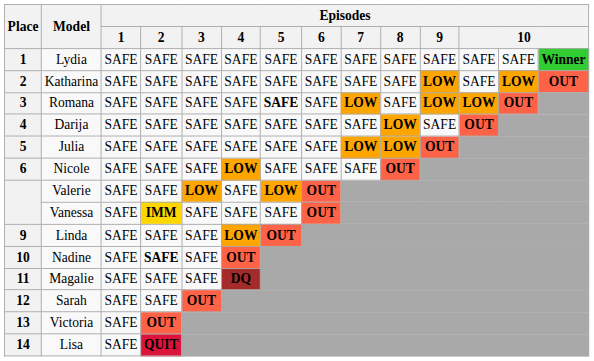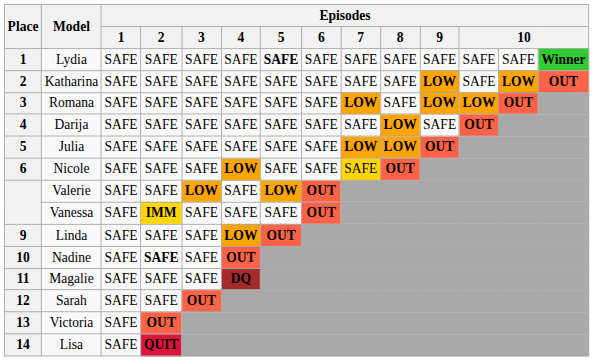(281, 59) normal -> (281, 59) bold
(281, 103) bold -> (281, 103) normal
(361, 168) no background -> (361, 168) gold background
